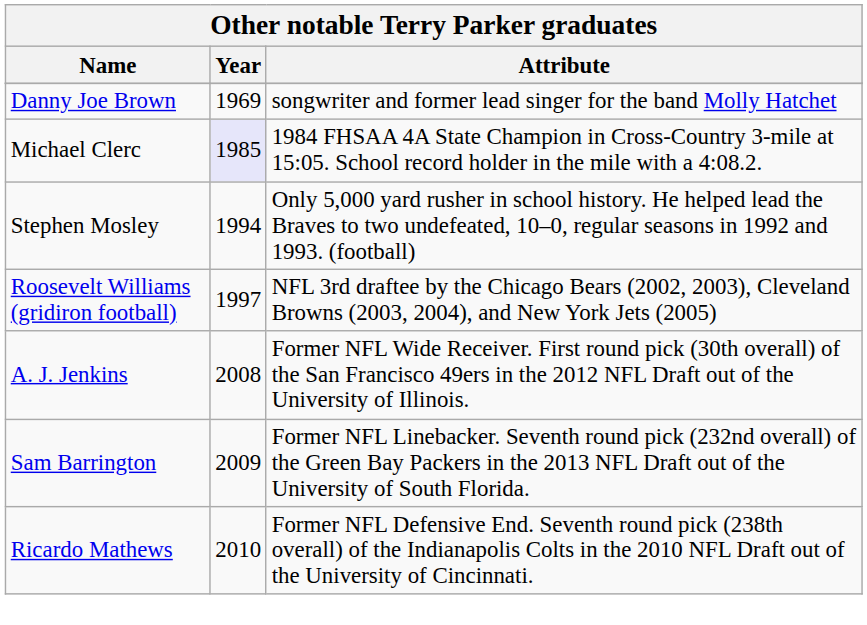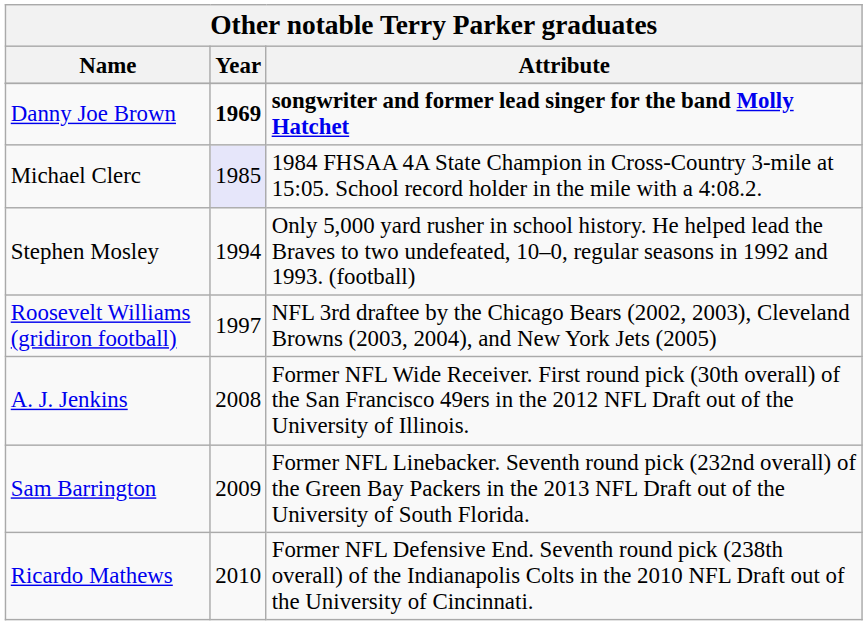(238, 100) normal -> (238, 113) bold
(554, 100) normal -> (533, 113) bold
